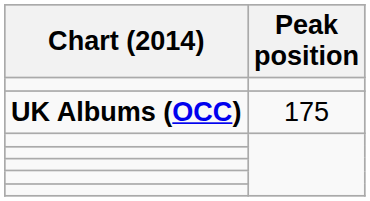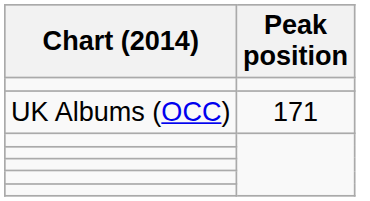(126, 111) bold -> (121, 111) normal
(306, 111) 175 -> (295, 111) 171
